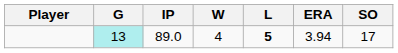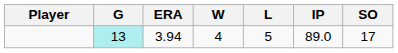columns swapped: (168, 15) <-> (318, 15)
(268, 36) bold -> (268, 36) normal
